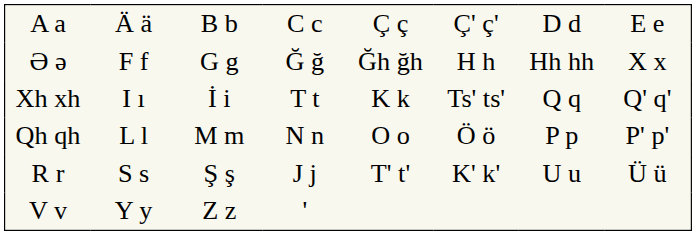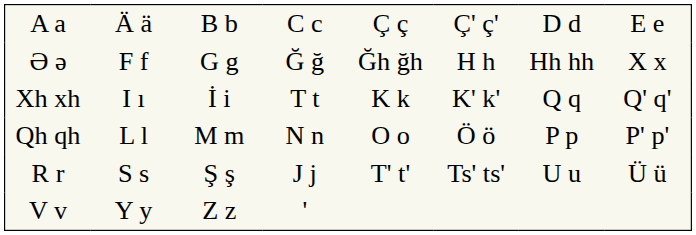(476, 98) Ts' ts' -> (476, 98) K' k'
(476, 173) K' k' -> (476, 173) Ts' ts'
